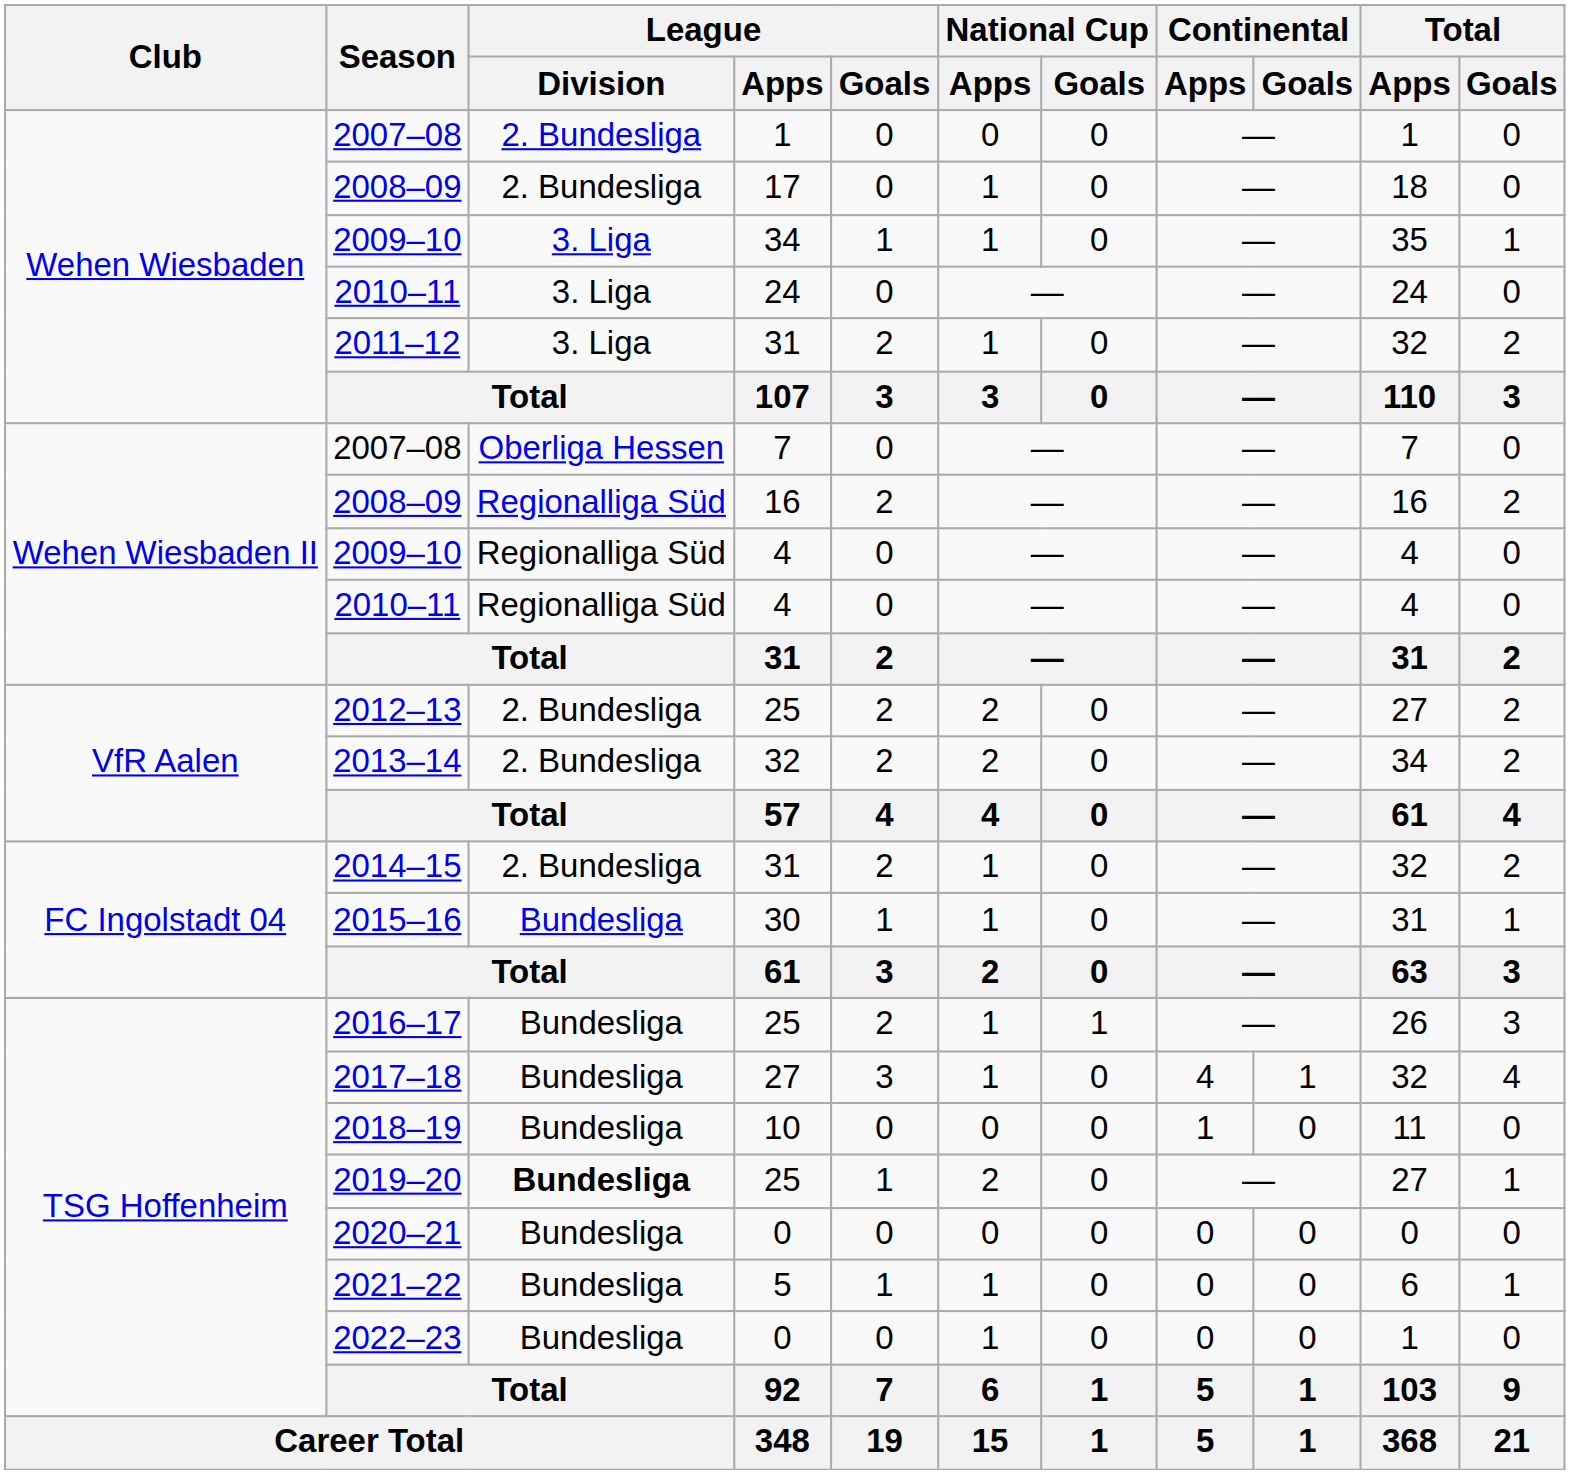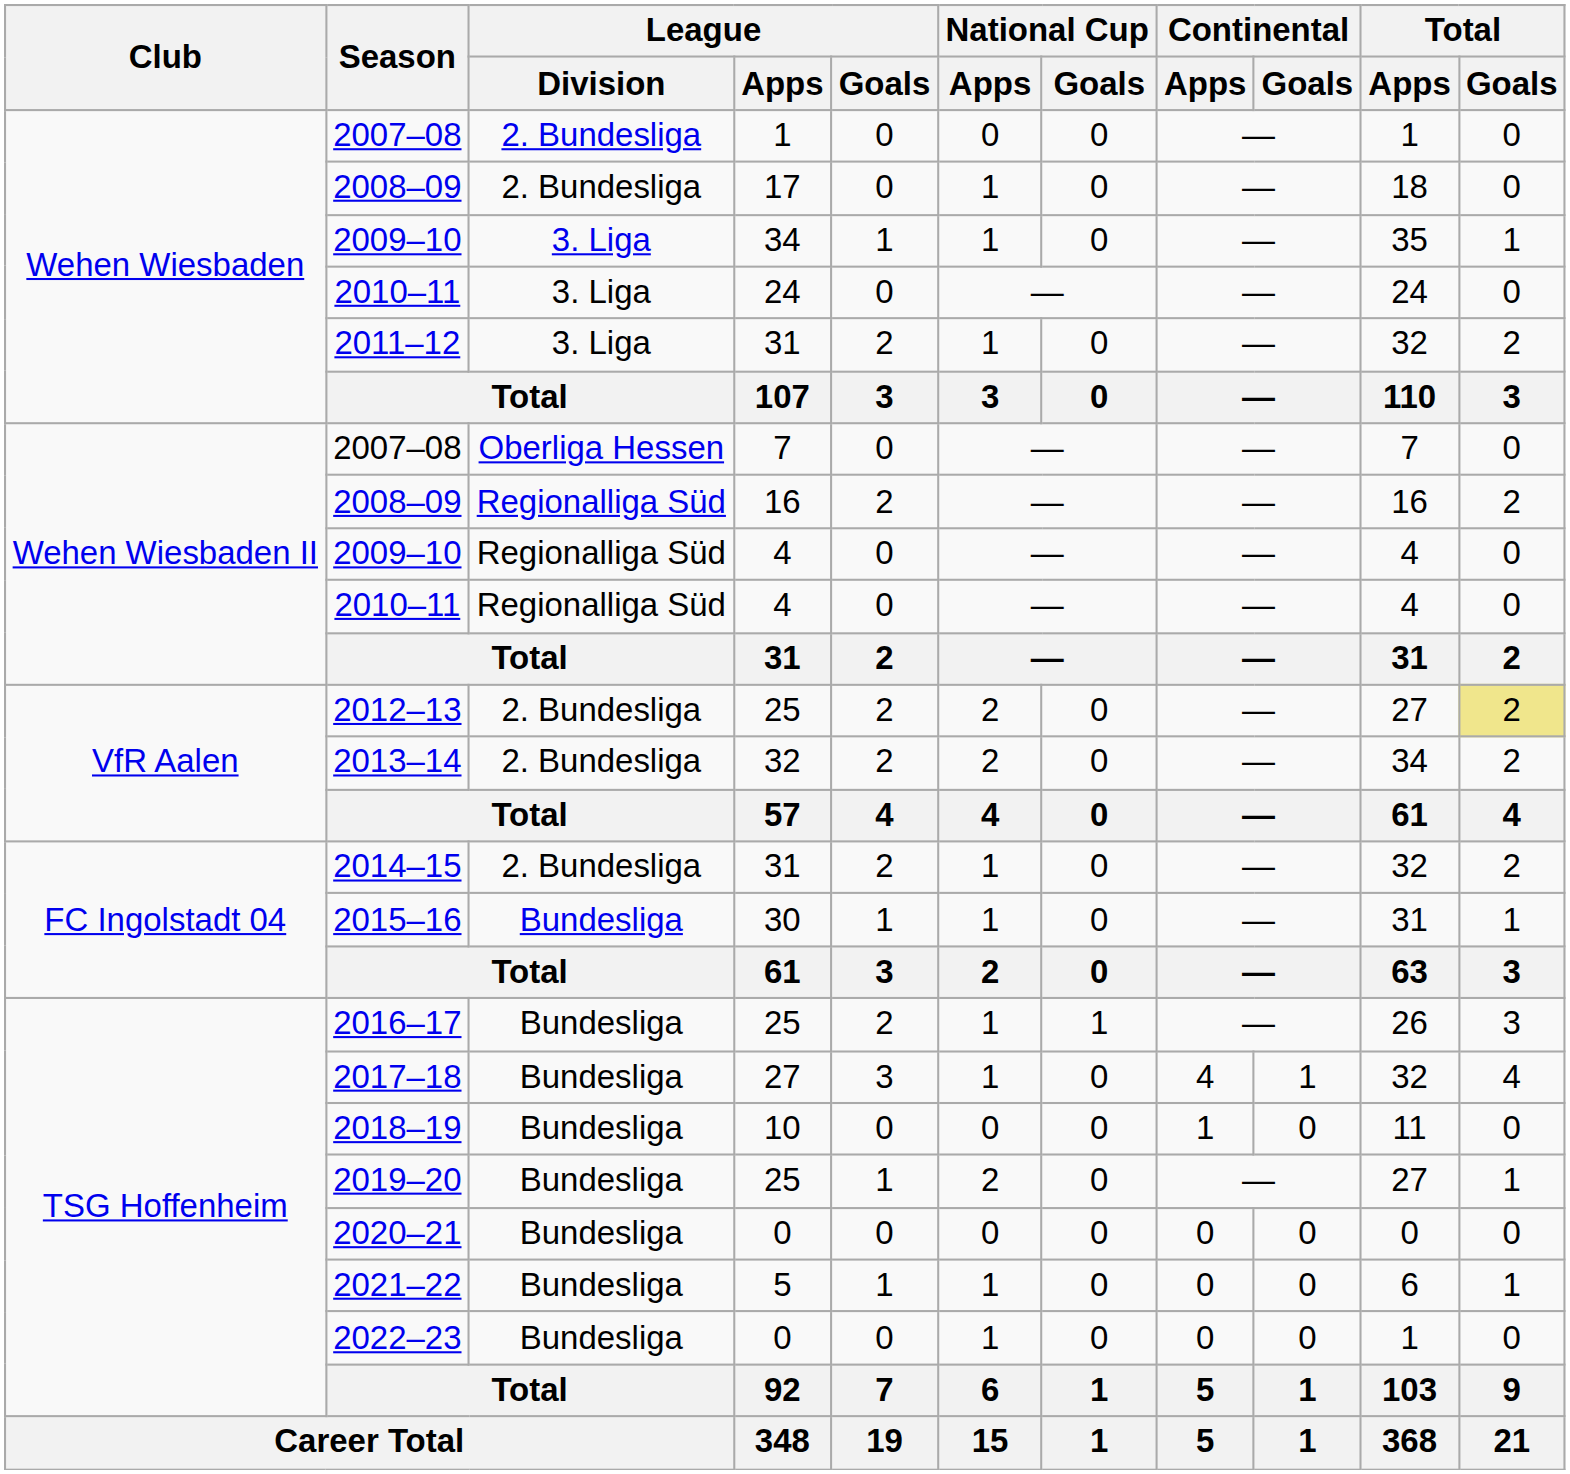(1512, 710) no background -> (1512, 710) khaki background
(601, 1180) bold -> (601, 1180) normal
